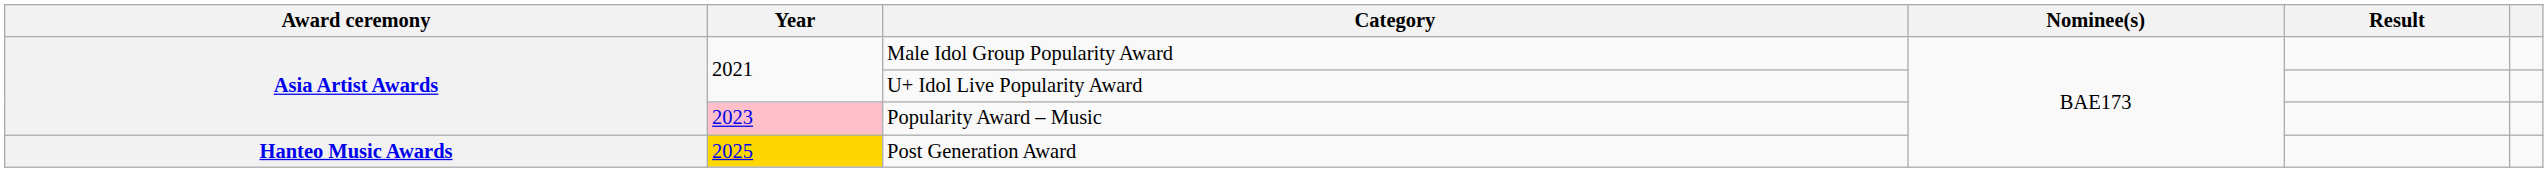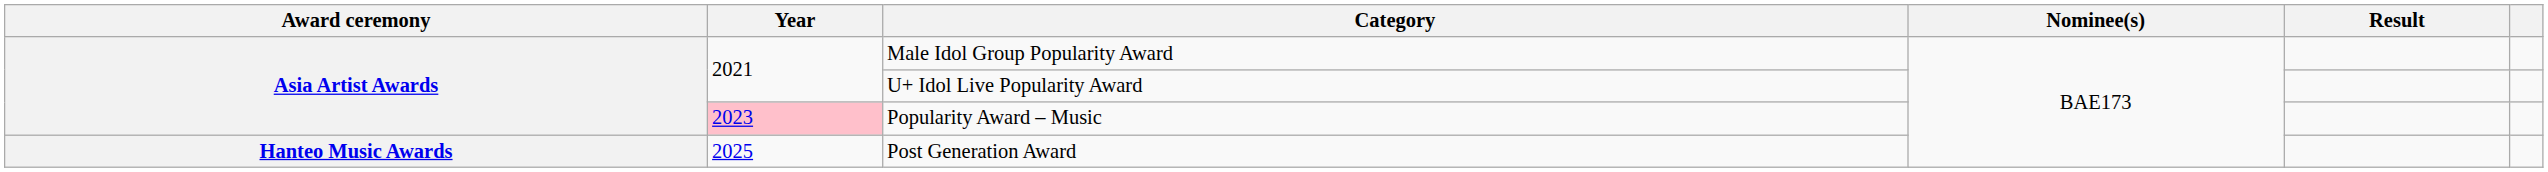(733, 150) gold background -> (733, 150) no background
